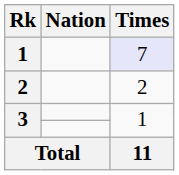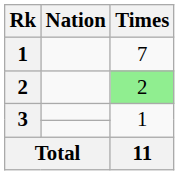(142, 53) lavender background -> (142, 53) no background
(142, 86) no background -> (142, 86) lightgreen background
